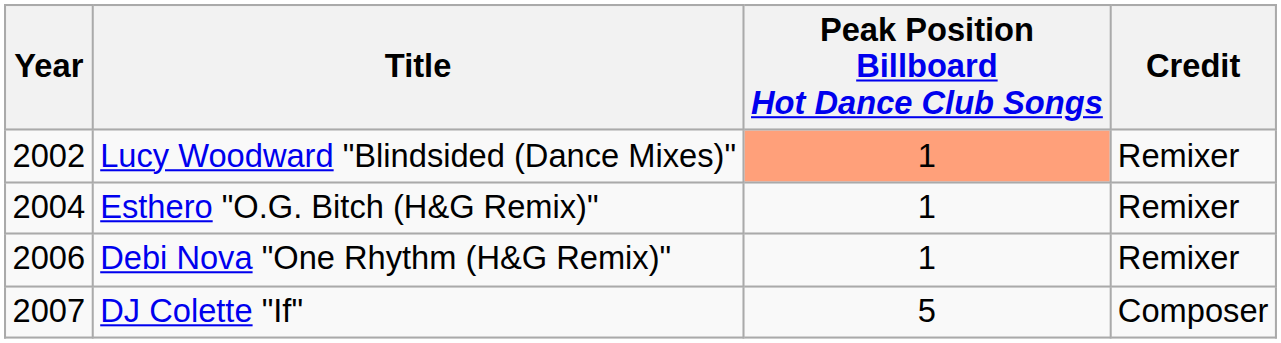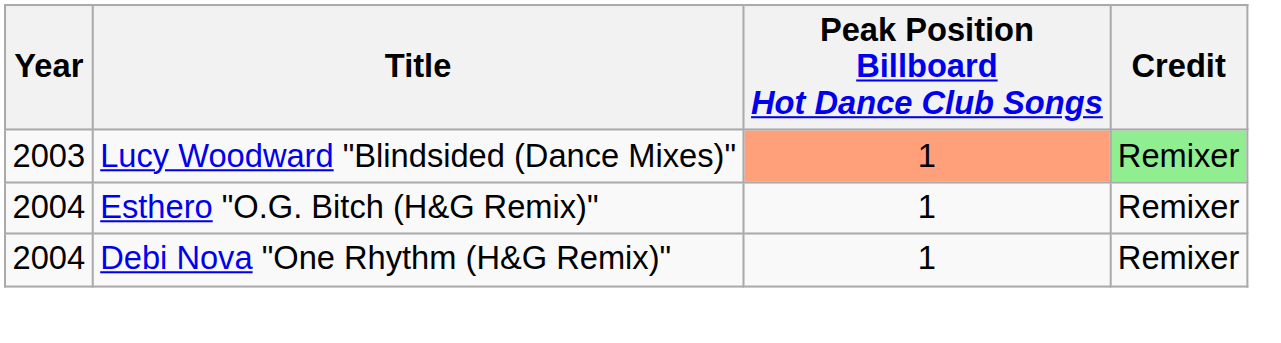(49, 155) 2002 -> (49, 155) 2003
(1179, 155) no background -> (1179, 155) lightgreen background
(49, 259) 2006 -> (49, 259) 2004
- row: (202, 310)
